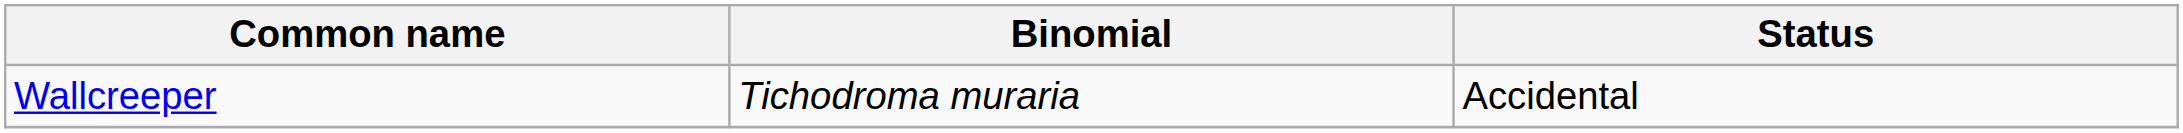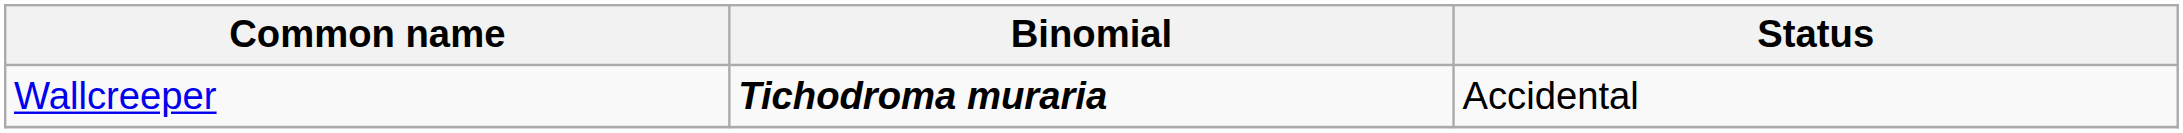(909, 95) normal -> (923, 95) bold
